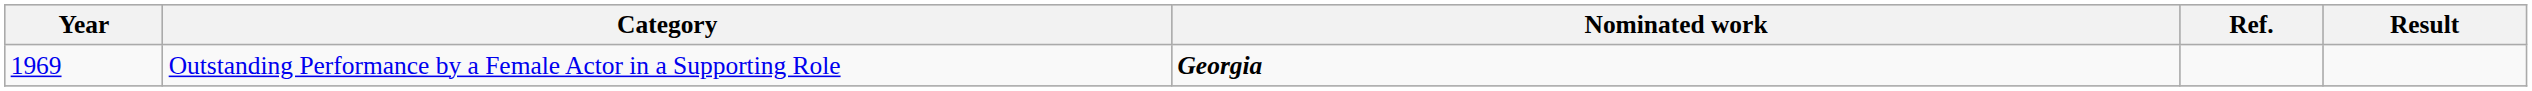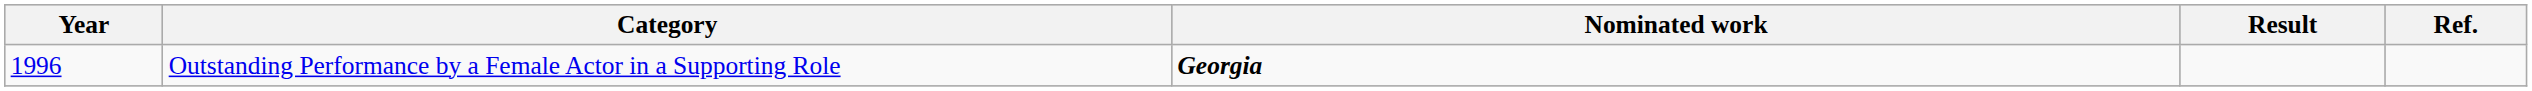columns swapped: (2425, 24) <-> (2251, 24)
(36, 65) 1969 -> (36, 65) 1996
